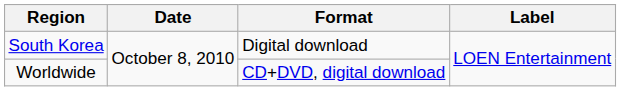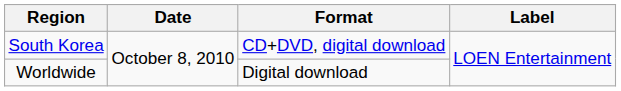(305, 45) Digital download -> (344, 45) CD+DVD, digital download
(344, 72) CD+DVD, digital download -> (305, 72) Digital download
